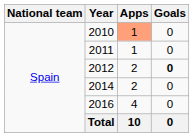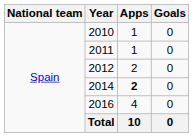(134, 31) lightsalmon background -> (134, 31) no background
(170, 68) bold -> (170, 68) normal
(134, 86) normal -> (134, 86) bold
